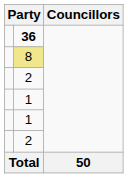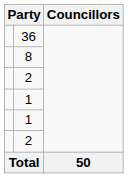(29, 36) bold -> (29, 36) normal
(29, 57) khaki background -> (29, 57) no background
